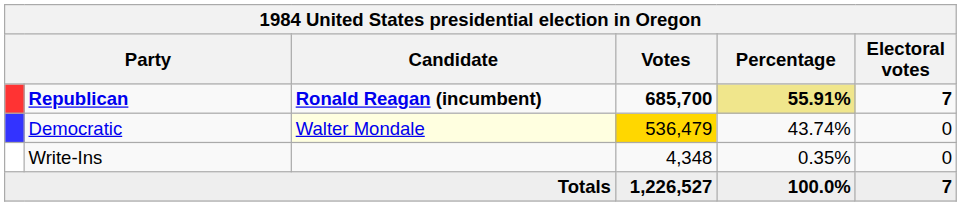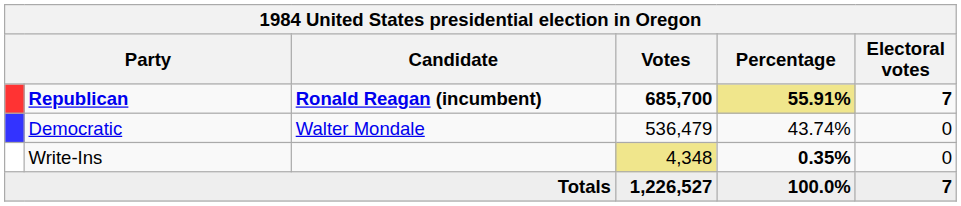(360, 128) lightyellow background -> (360, 128) no background
(679, 128) gold background -> (679, 128) no background
(689, 158) no background -> (689, 158) khaki background
(824, 158) normal -> (824, 158) bold
